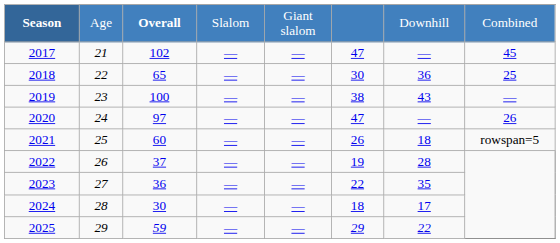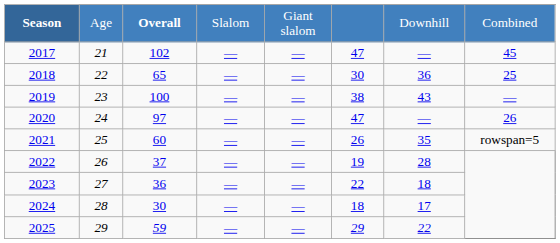(424, 140) 18 -> (424, 140) 35
(424, 183) 35 -> (424, 183) 18
